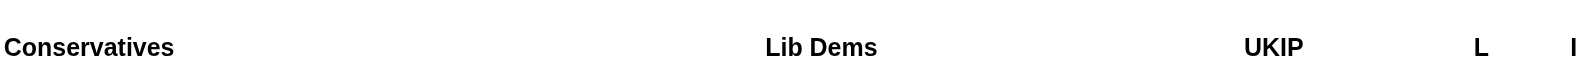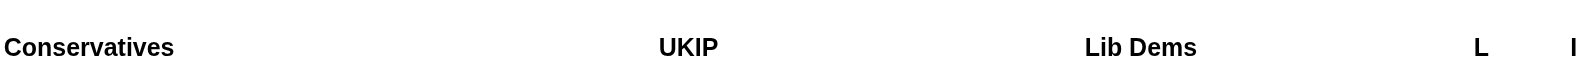columns swapped: (1274, 13) <-> (821, 13)
